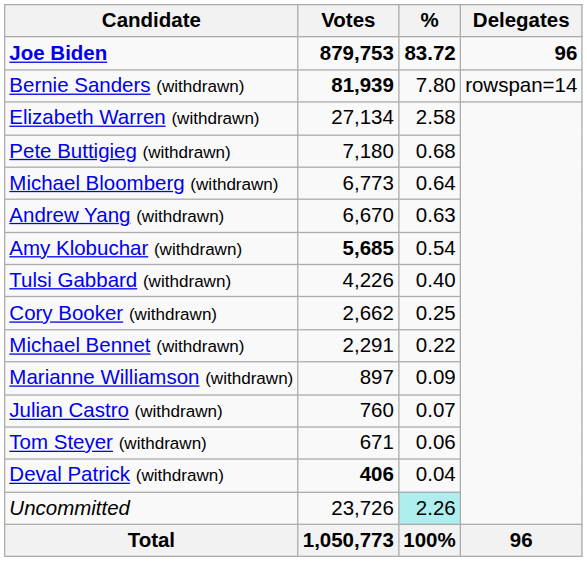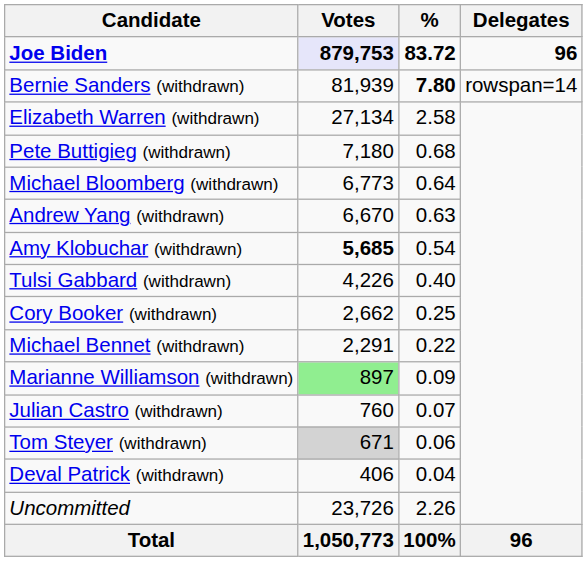(357, 53) no background -> (357, 53) lavender background
(363, 85) bold -> (363, 85) normal
(436, 85) normal -> (436, 85) bold
(377, 378) no background -> (377, 378) lightgreen background
(377, 442) no background -> (377, 442) lightgrey background
(377, 475) bold -> (377, 475) normal
(436, 507) paleturquoise background -> (436, 507) no background
